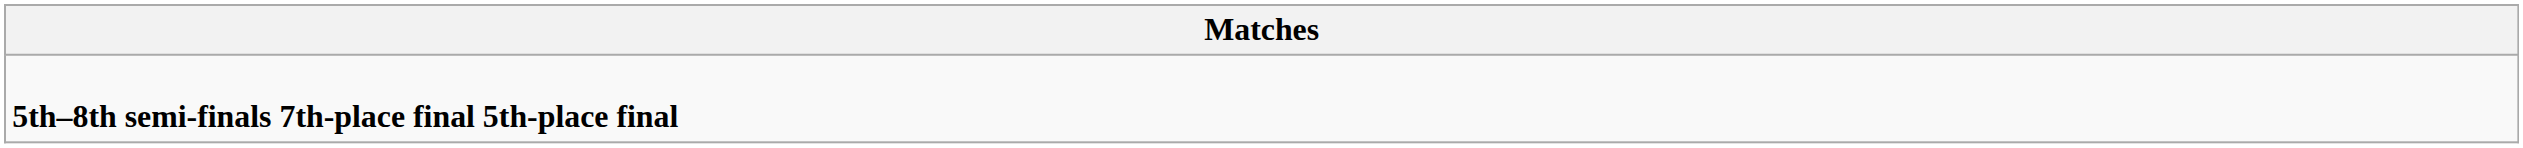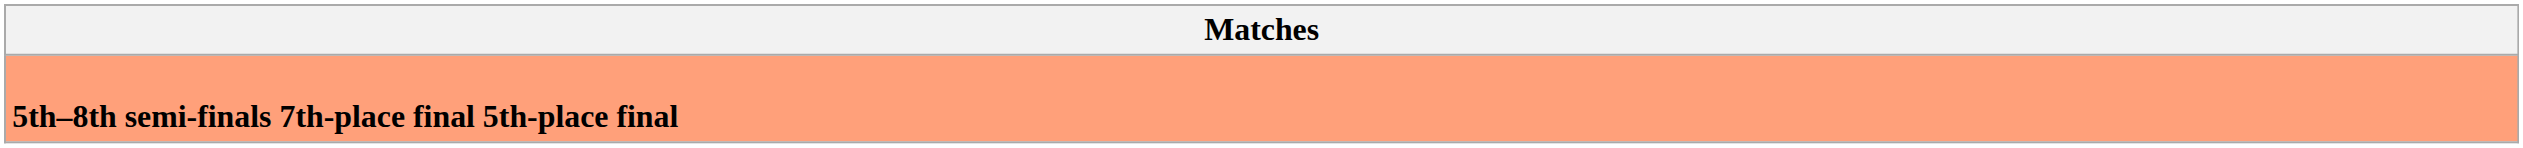(345, 116) no background -> (345, 116) lightsalmon background
